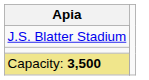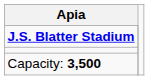(67, 36) normal -> (71, 36) bold
(54, 63) khaki background -> (54, 63) no background
